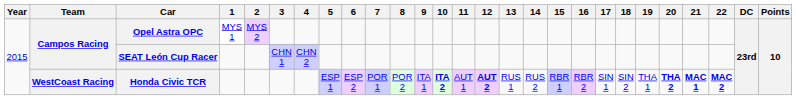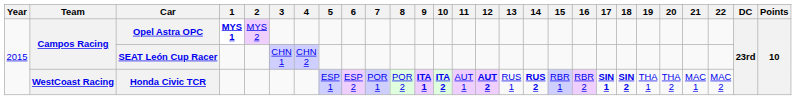(232, 31) normal -> (232, 31) bold
(424, 82) normal -> (424, 82) bold
(535, 82) normal -> (536, 82) bold
(606, 82) normal -> (606, 82) bold
(626, 82) normal -> (626, 82) bold
(671, 82) bold -> (671, 82) normal
(696, 82) bold -> (695, 82) normal
(722, 82) bold -> (721, 82) normal
